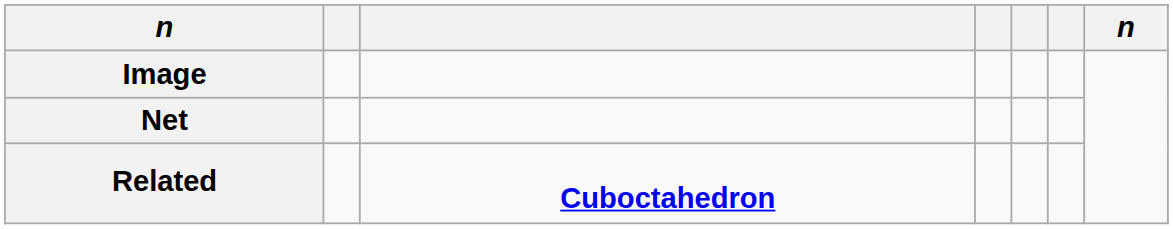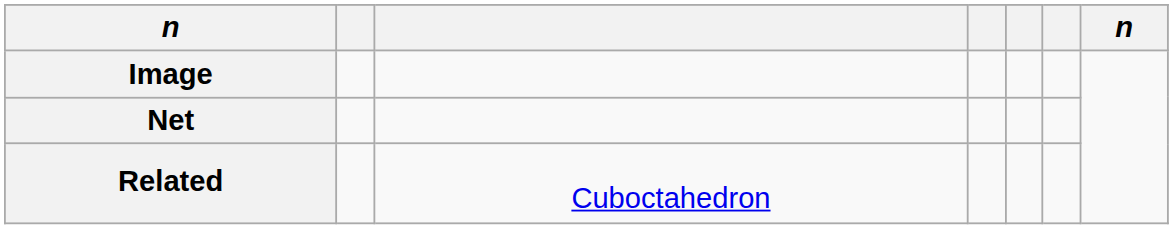(668, 198) bold -> (671, 198) normal
